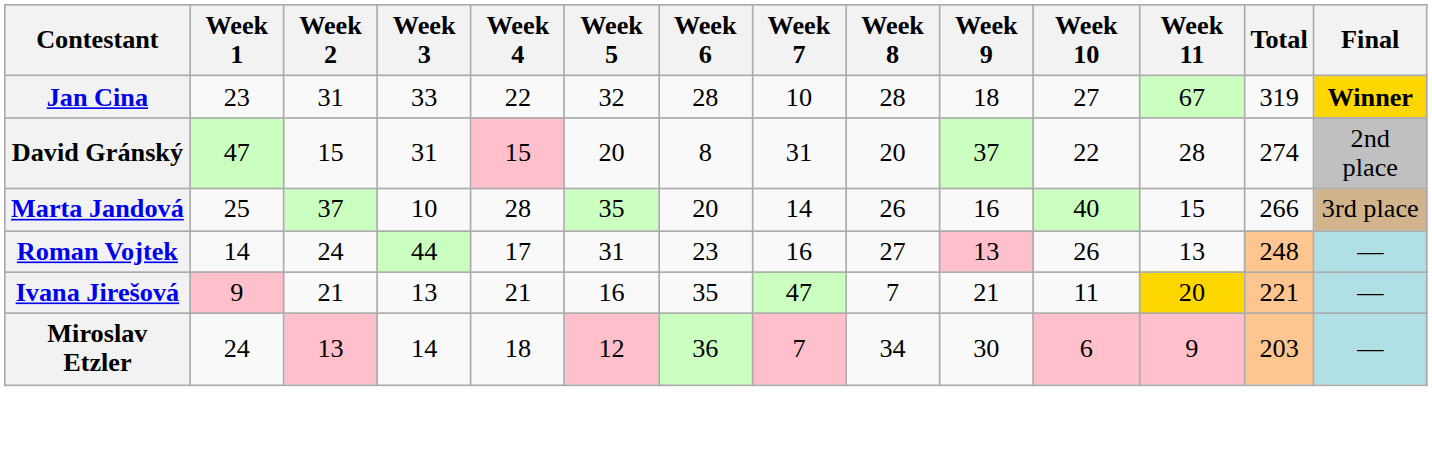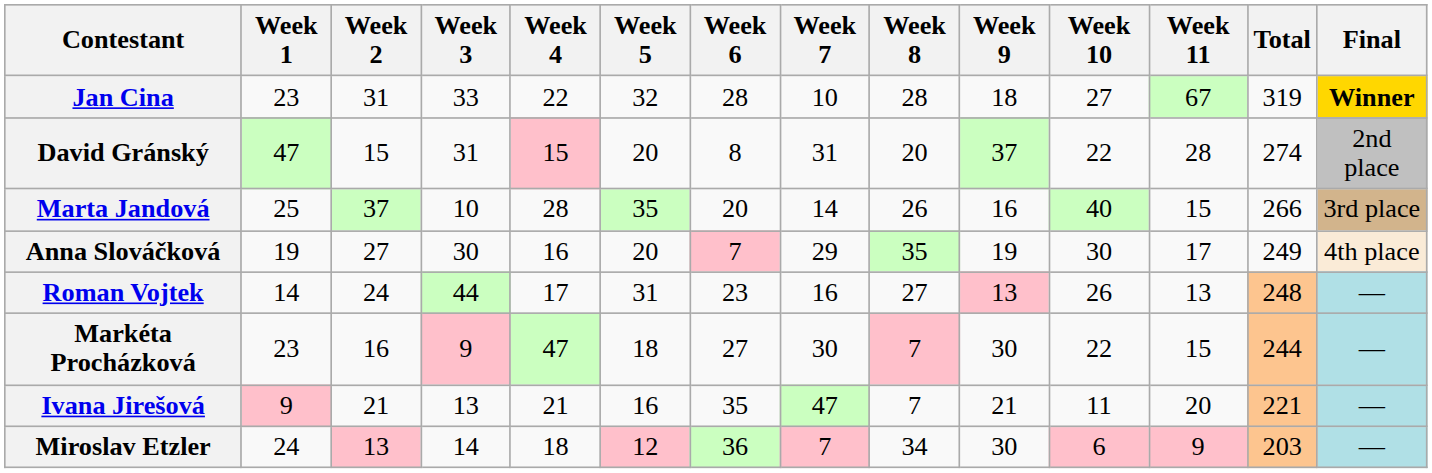+ row: (123, 250)
+ row: (123, 348)
(1192, 292) gold background -> (1198, 405) no background
